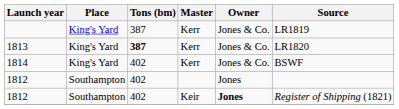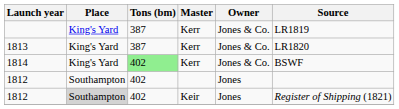(138, 46) bold -> (138, 46) normal
(138, 63) no background -> (138, 63) lightgreen background
(97, 96) no background -> (97, 96) lightgrey background
(230, 96) bold -> (229, 96) normal
